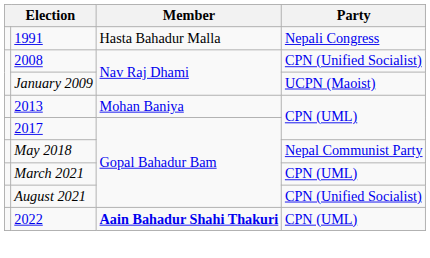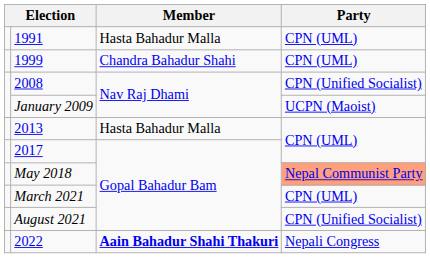(332, 38) Nepali Congress -> (321, 38) CPN (UML)
+ row: (29, 60)
(142, 106) Mohan Baniya -> (160, 128) Hasta Bahadur Malla
(354, 151) no background -> (354, 173) lightsalmon background
(321, 219) CPN (UML) -> (332, 241) Nepali Congress
